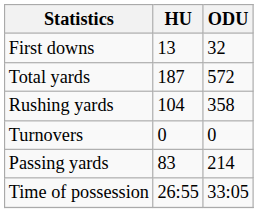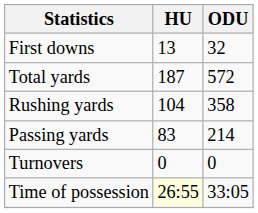rows swapped: (59, 163) <-> (46, 134)
(178, 192) no background -> (178, 192) lightyellow background
